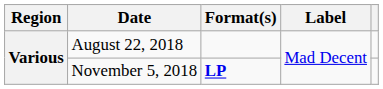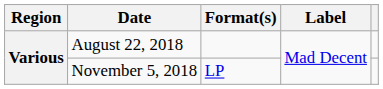(216, 71) bold -> (215, 71) normal
